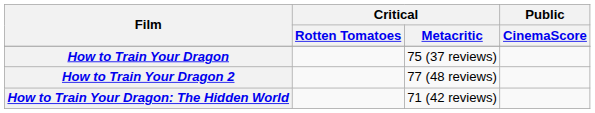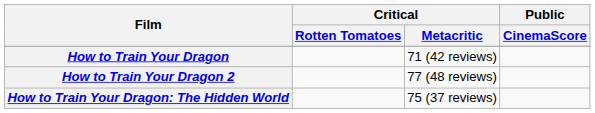(452, 56) 75 (37 reviews) -> (452, 56) 71 (42 reviews)
(452, 98) 71 (42 reviews) -> (452, 98) 75 (37 reviews)
